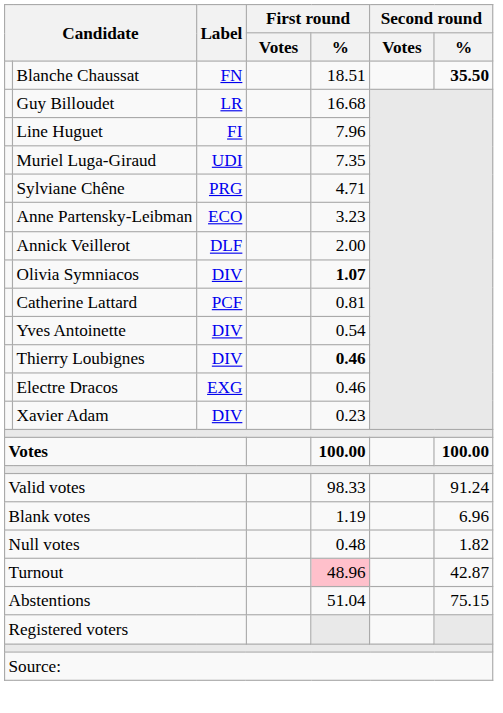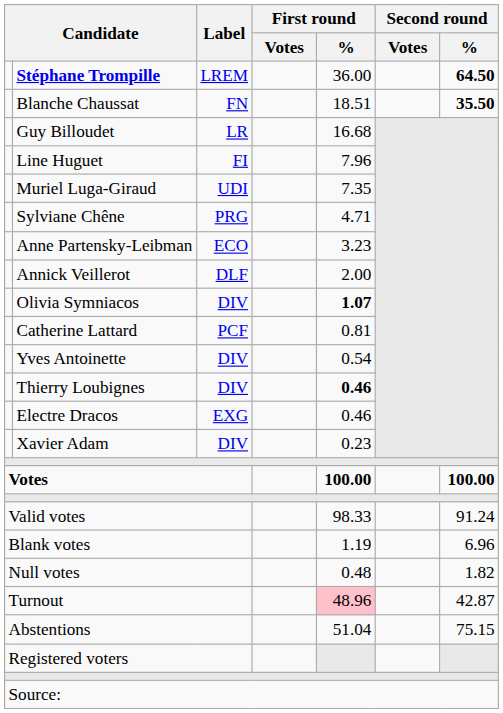+ row: (88, 75)
